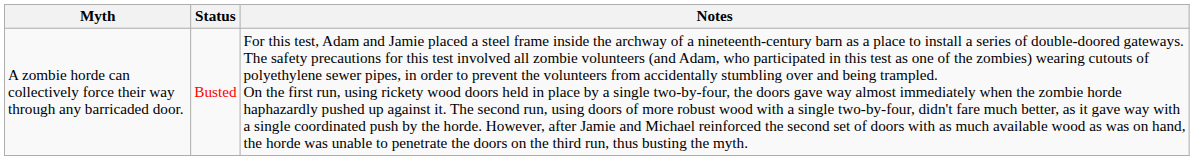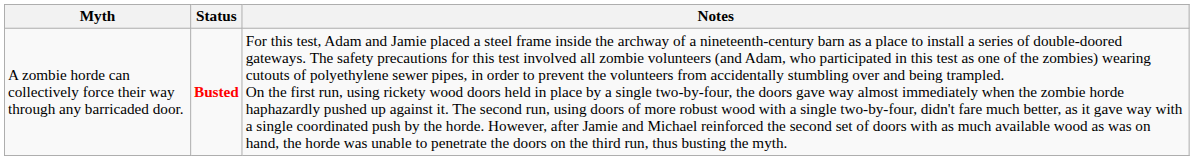(215, 91) normal -> (216, 91) bold
